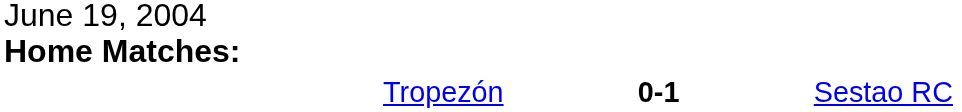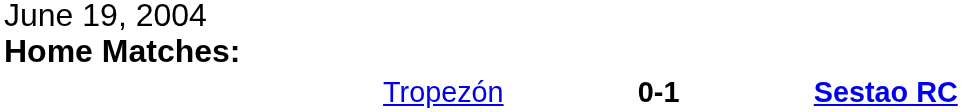(883, 92) normal -> (886, 92) bold
